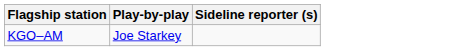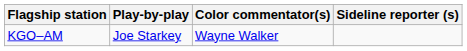+ column: (263, 14)
